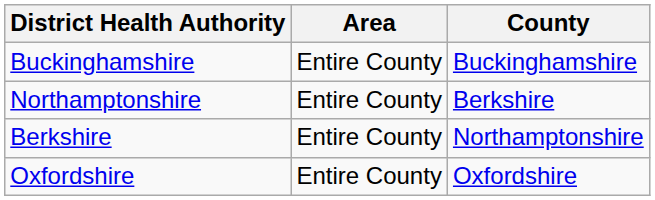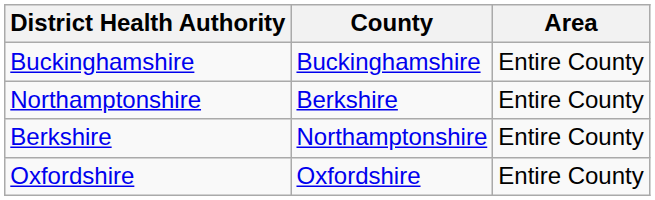columns swapped: (548, 23) <-> (369, 23)
